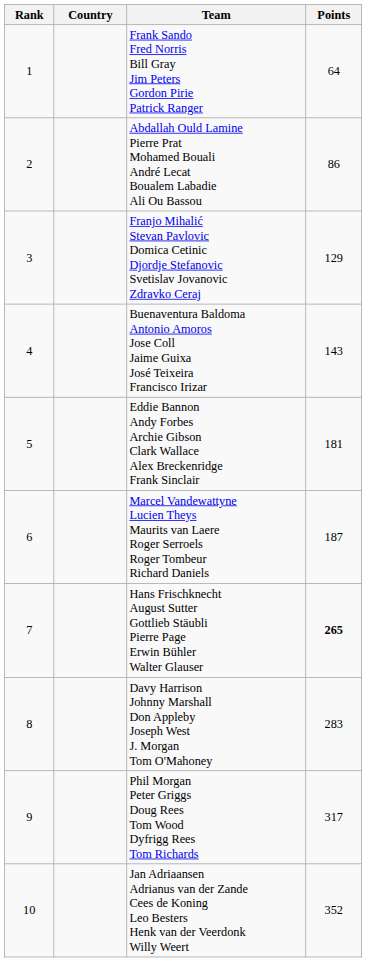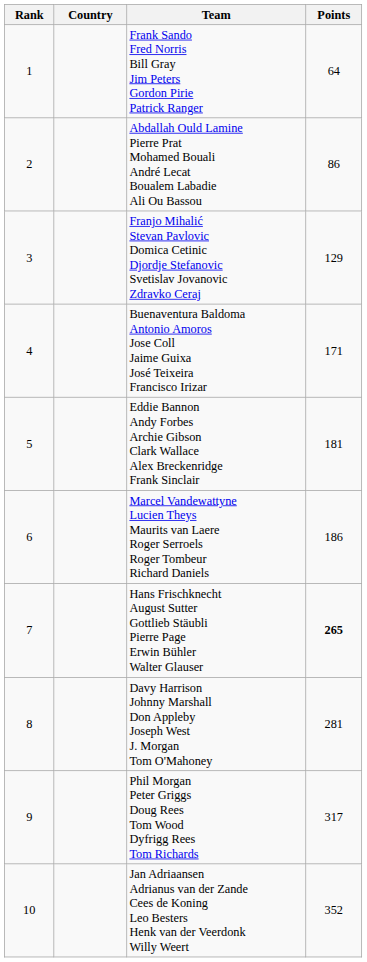(334, 351) 143 -> (334, 351) 171
(334, 537) 187 -> (334, 537) 186
(334, 723) 283 -> (334, 723) 281
